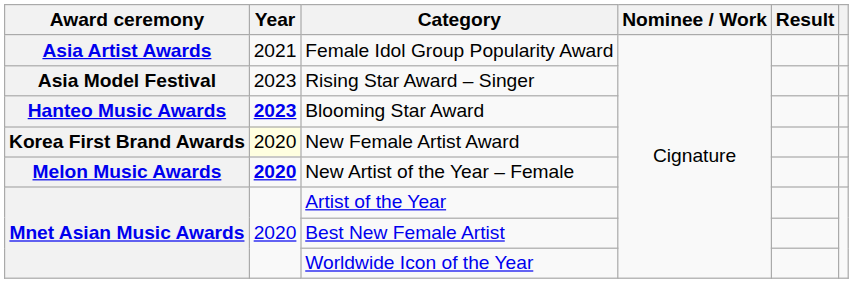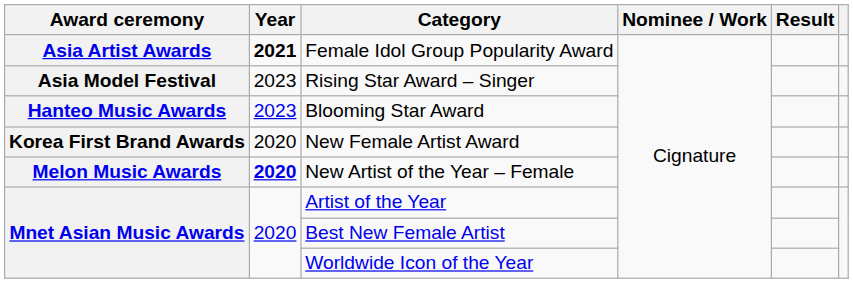(275, 50) normal -> (275, 50) bold
(275, 111) bold -> (275, 111) normal
(275, 141) lightyellow background -> (275, 141) no background
